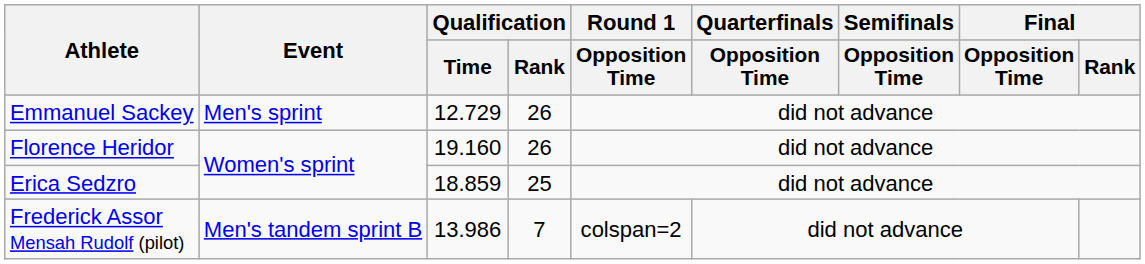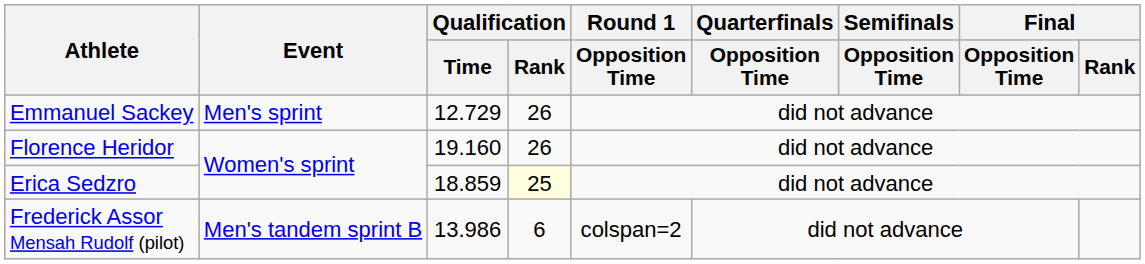(539, 183) no background -> (539, 183) lightyellow background
(539, 230) 7 -> (539, 230) 6
